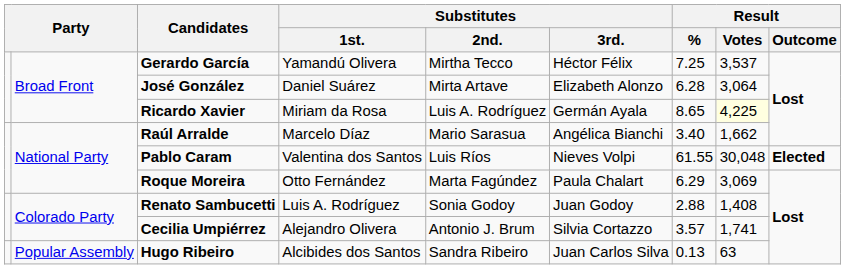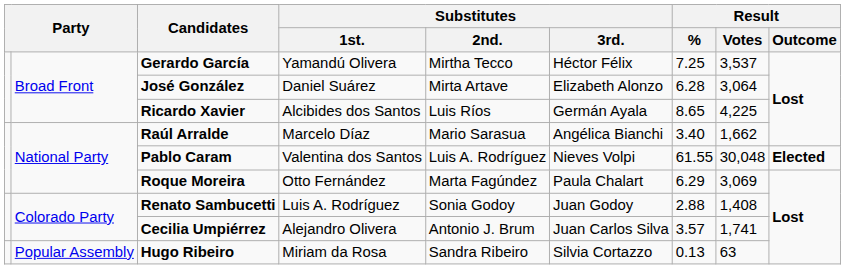(334, 110) Miriam da Rosa -> (351, 110) Alcibides dos Santos
(487, 110) Luis A. Rodríguez -> (460, 110) Luis Ríos
(738, 110) lightyellow background -> (738, 110) no background
(460, 157) Luis Ríos -> (487, 157) Luis A. Rodríguez
(603, 228) Silvia Cortazzo -> (611, 228) Juan Carlos Silva
(351, 252) Alcibides dos Santos -> (334, 252) Miriam da Rosa
(611, 252) Juan Carlos Silva -> (603, 252) Silvia Cortazzo
